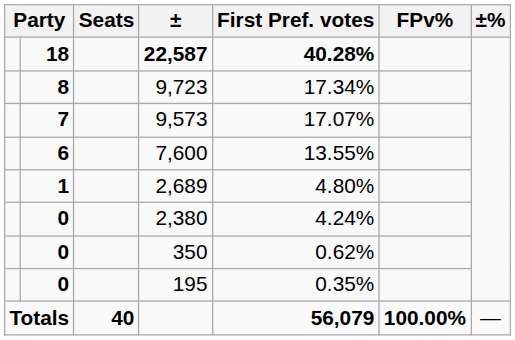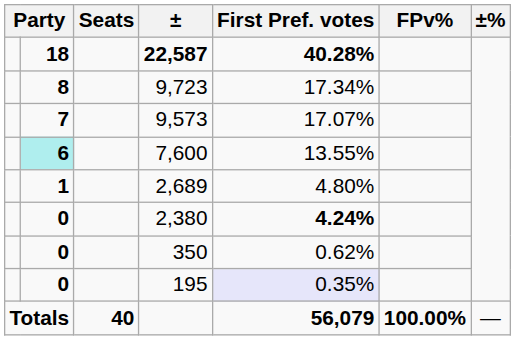(63, 152) no background -> (63, 152) paleturquoise background
(345, 218) normal -> (345, 218) bold
(345, 284) no background -> (345, 284) lavender background
